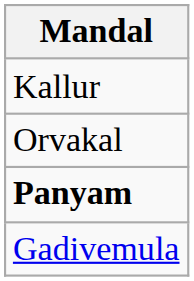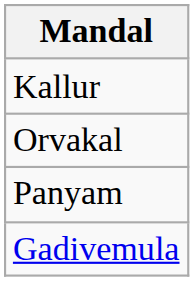(73, 193) bold -> (68, 193) normal
